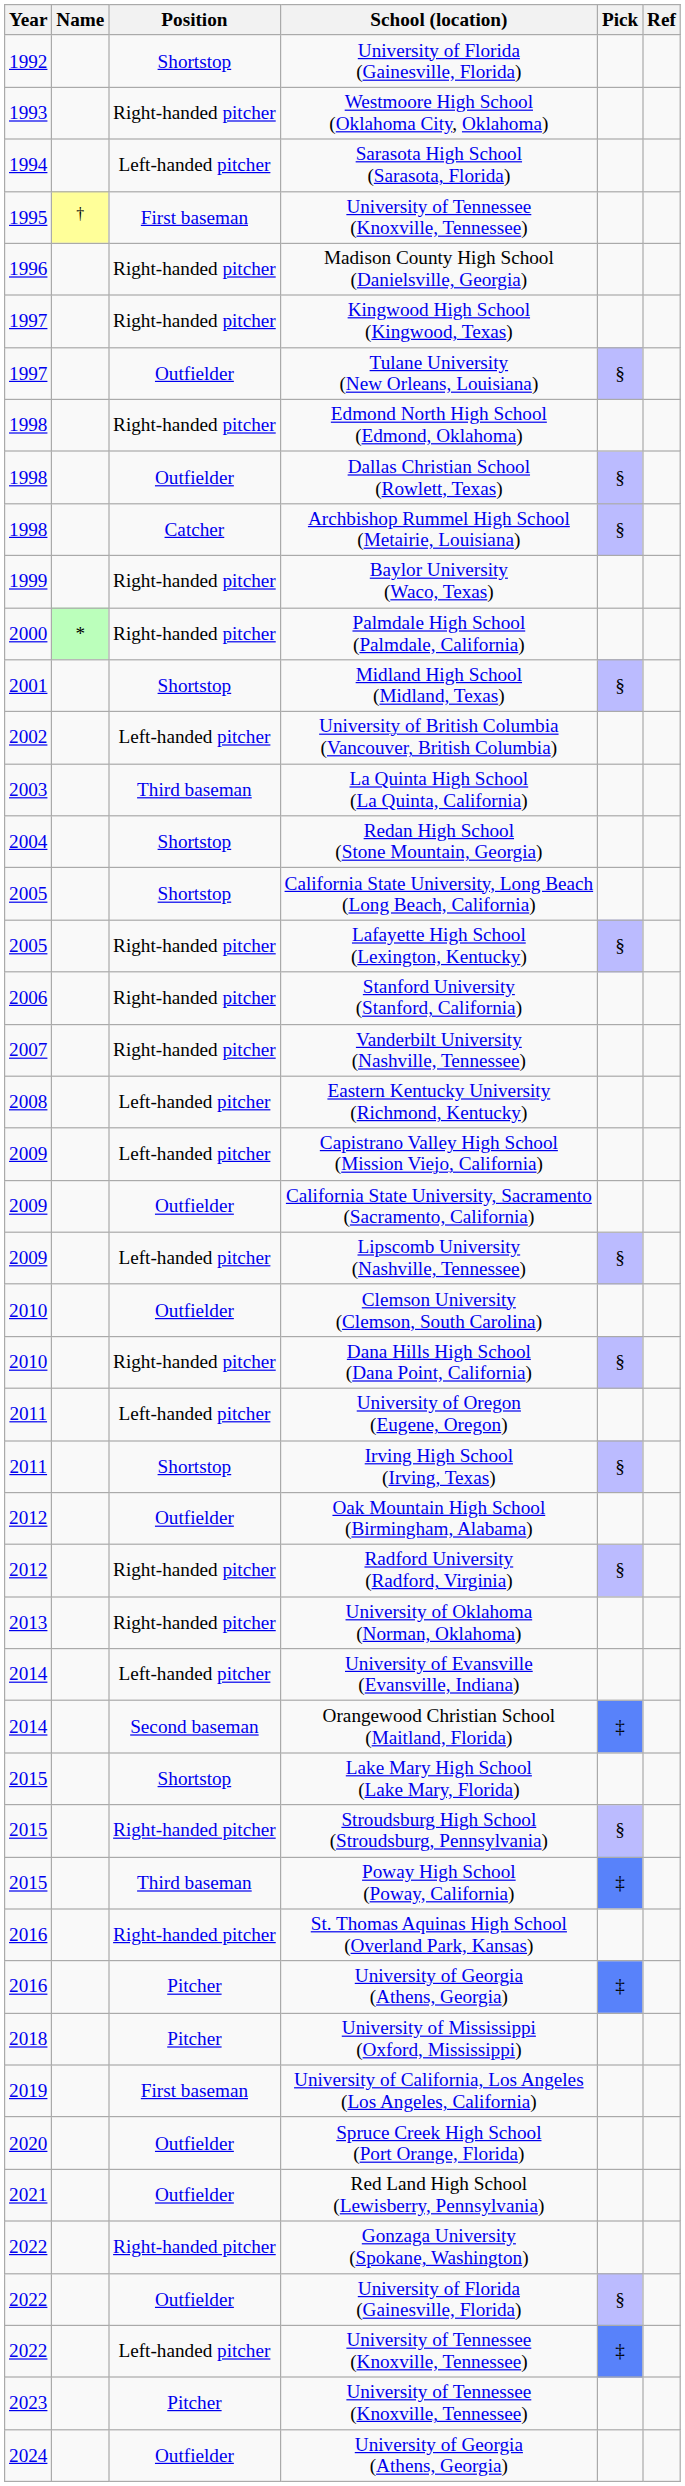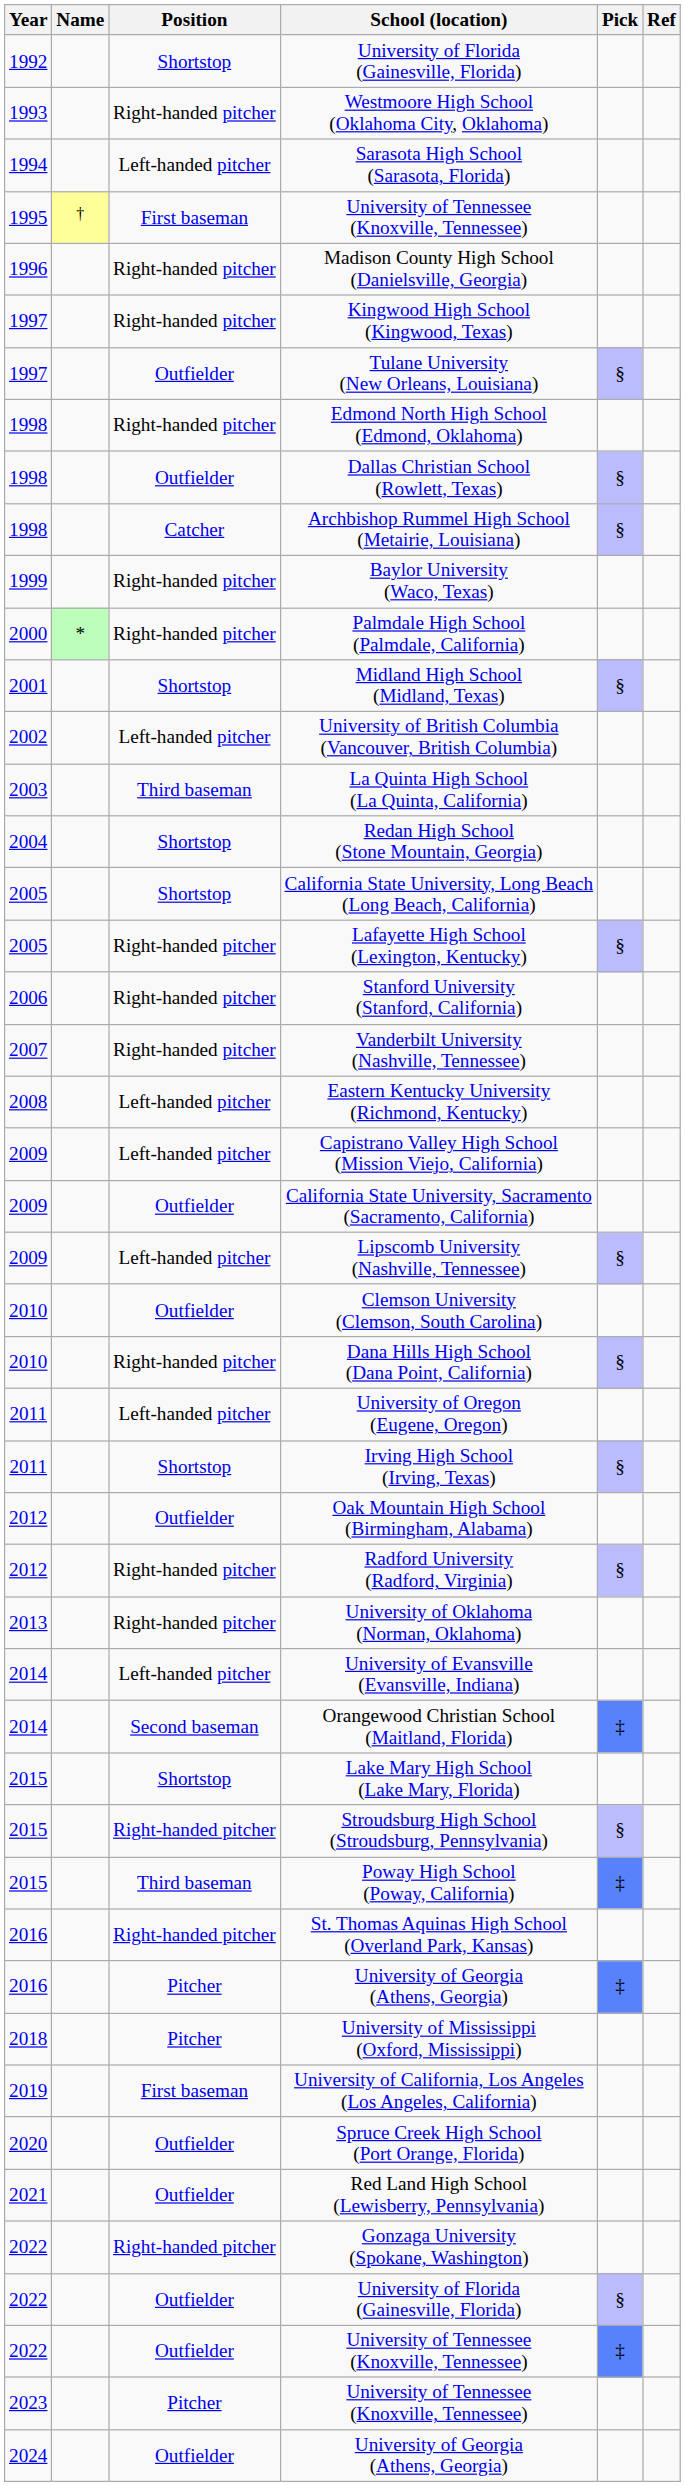(194, 2351) Left-handed pitcher -> (194, 2351) Outfielder
